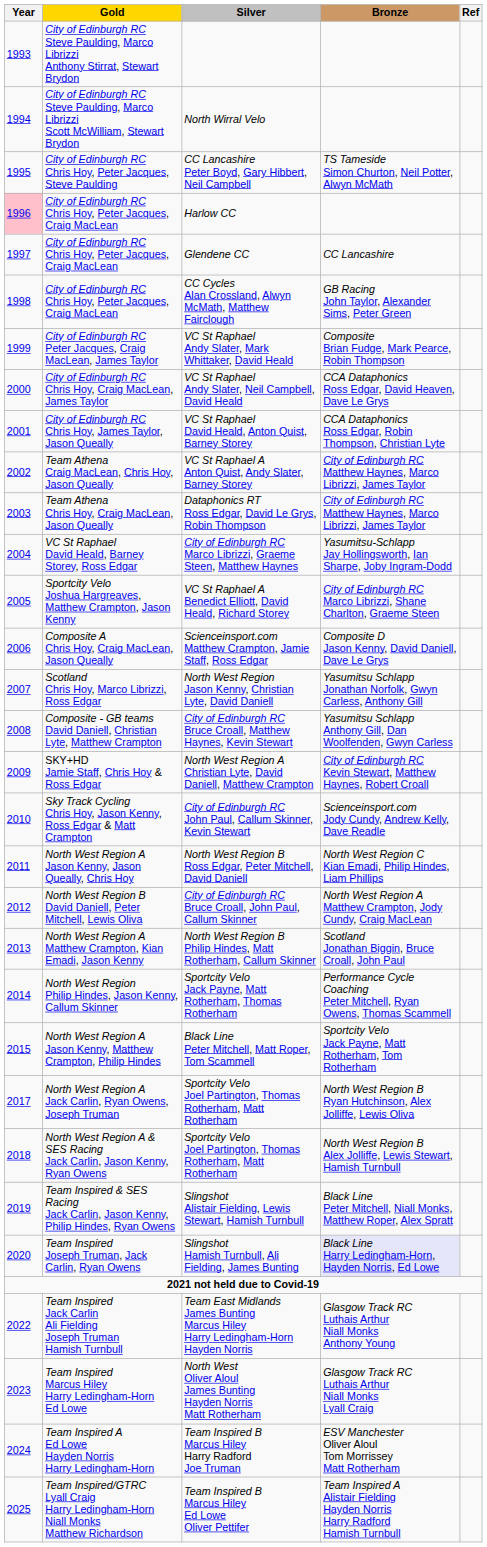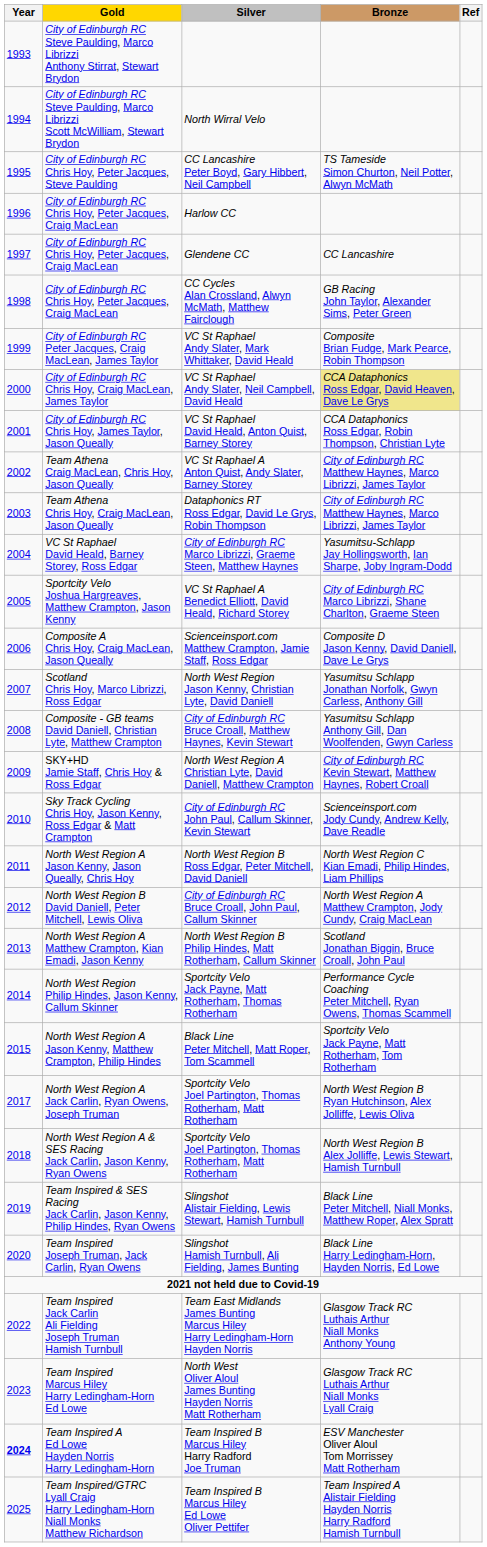(19, 213) pink background -> (19, 213) no background
(389, 390) no background -> (389, 390) khaki background
(381, 1255) lavender background -> (381, 1255) no background
(19, 1450) normal -> (19, 1450) bold
